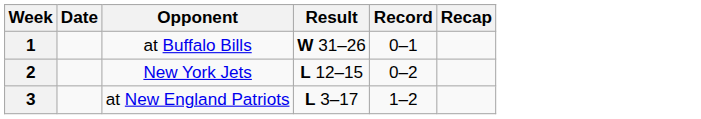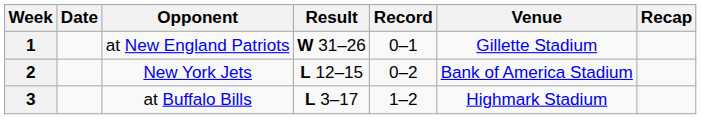+ column: (537, 18)
(198, 45) at Buffalo Bills -> (198, 45) at New England Patriots
(198, 99) at New England Patriots -> (198, 99) at Buffalo Bills
